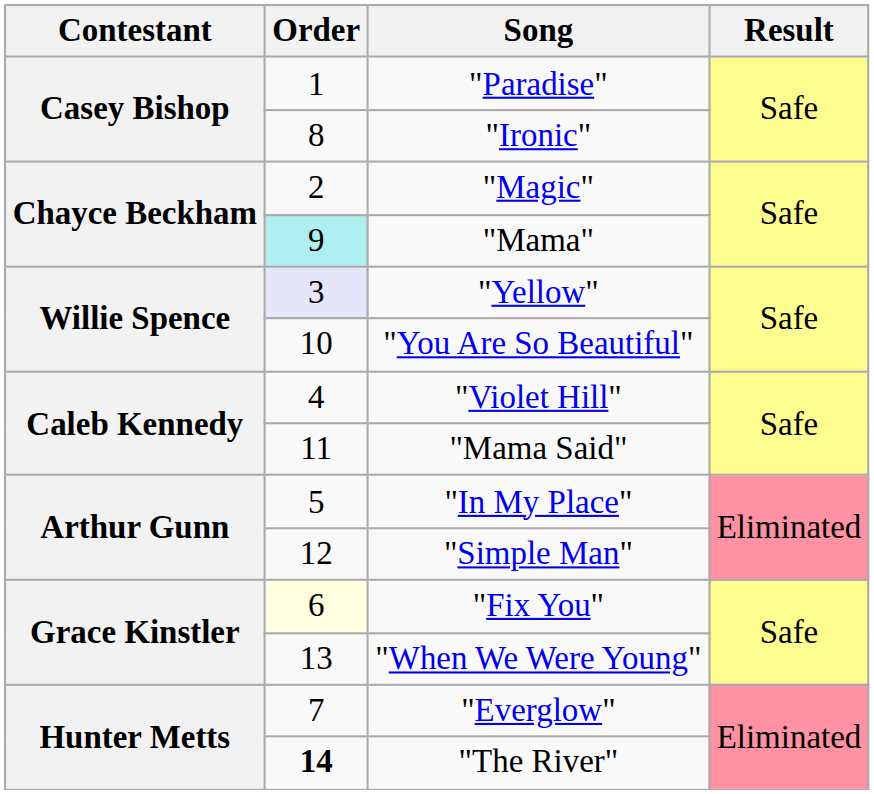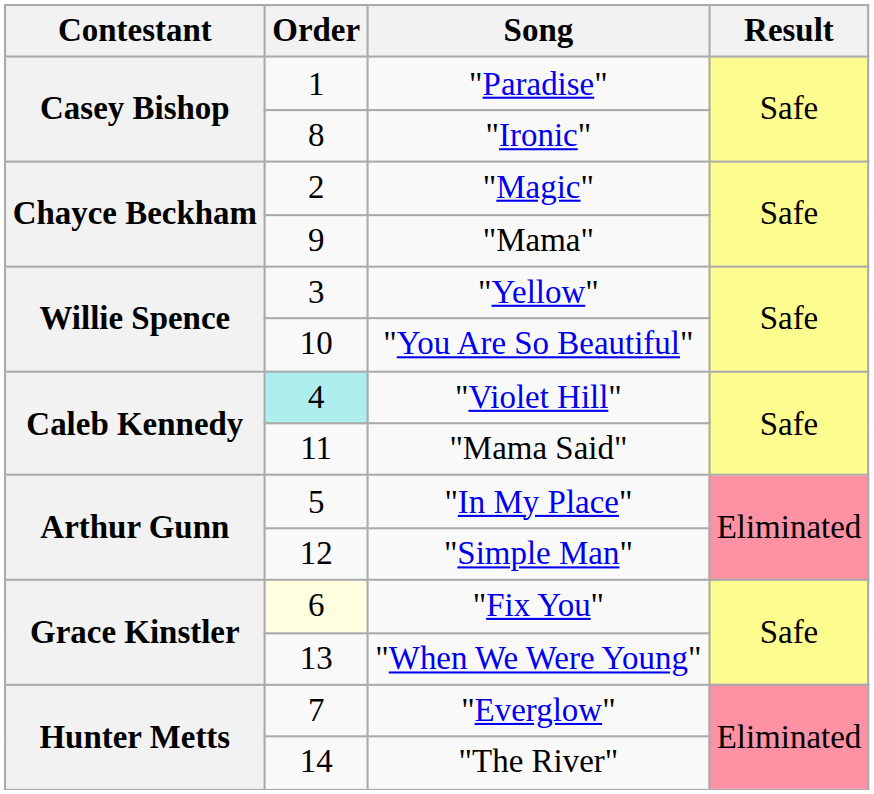(316, 239) paleturquoise background -> (316, 239) no background
(316, 291) lavender background -> (316, 291) no background
(316, 396) no background -> (316, 396) paleturquoise background
(316, 762) bold -> (316, 762) normal
